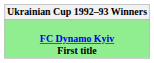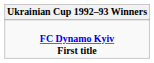(77, 44) lightgreen background -> (77, 44) no background
